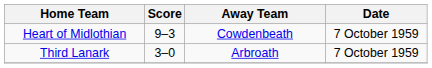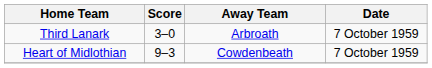rows swapped: (75, 33) <-> (75, 53)
